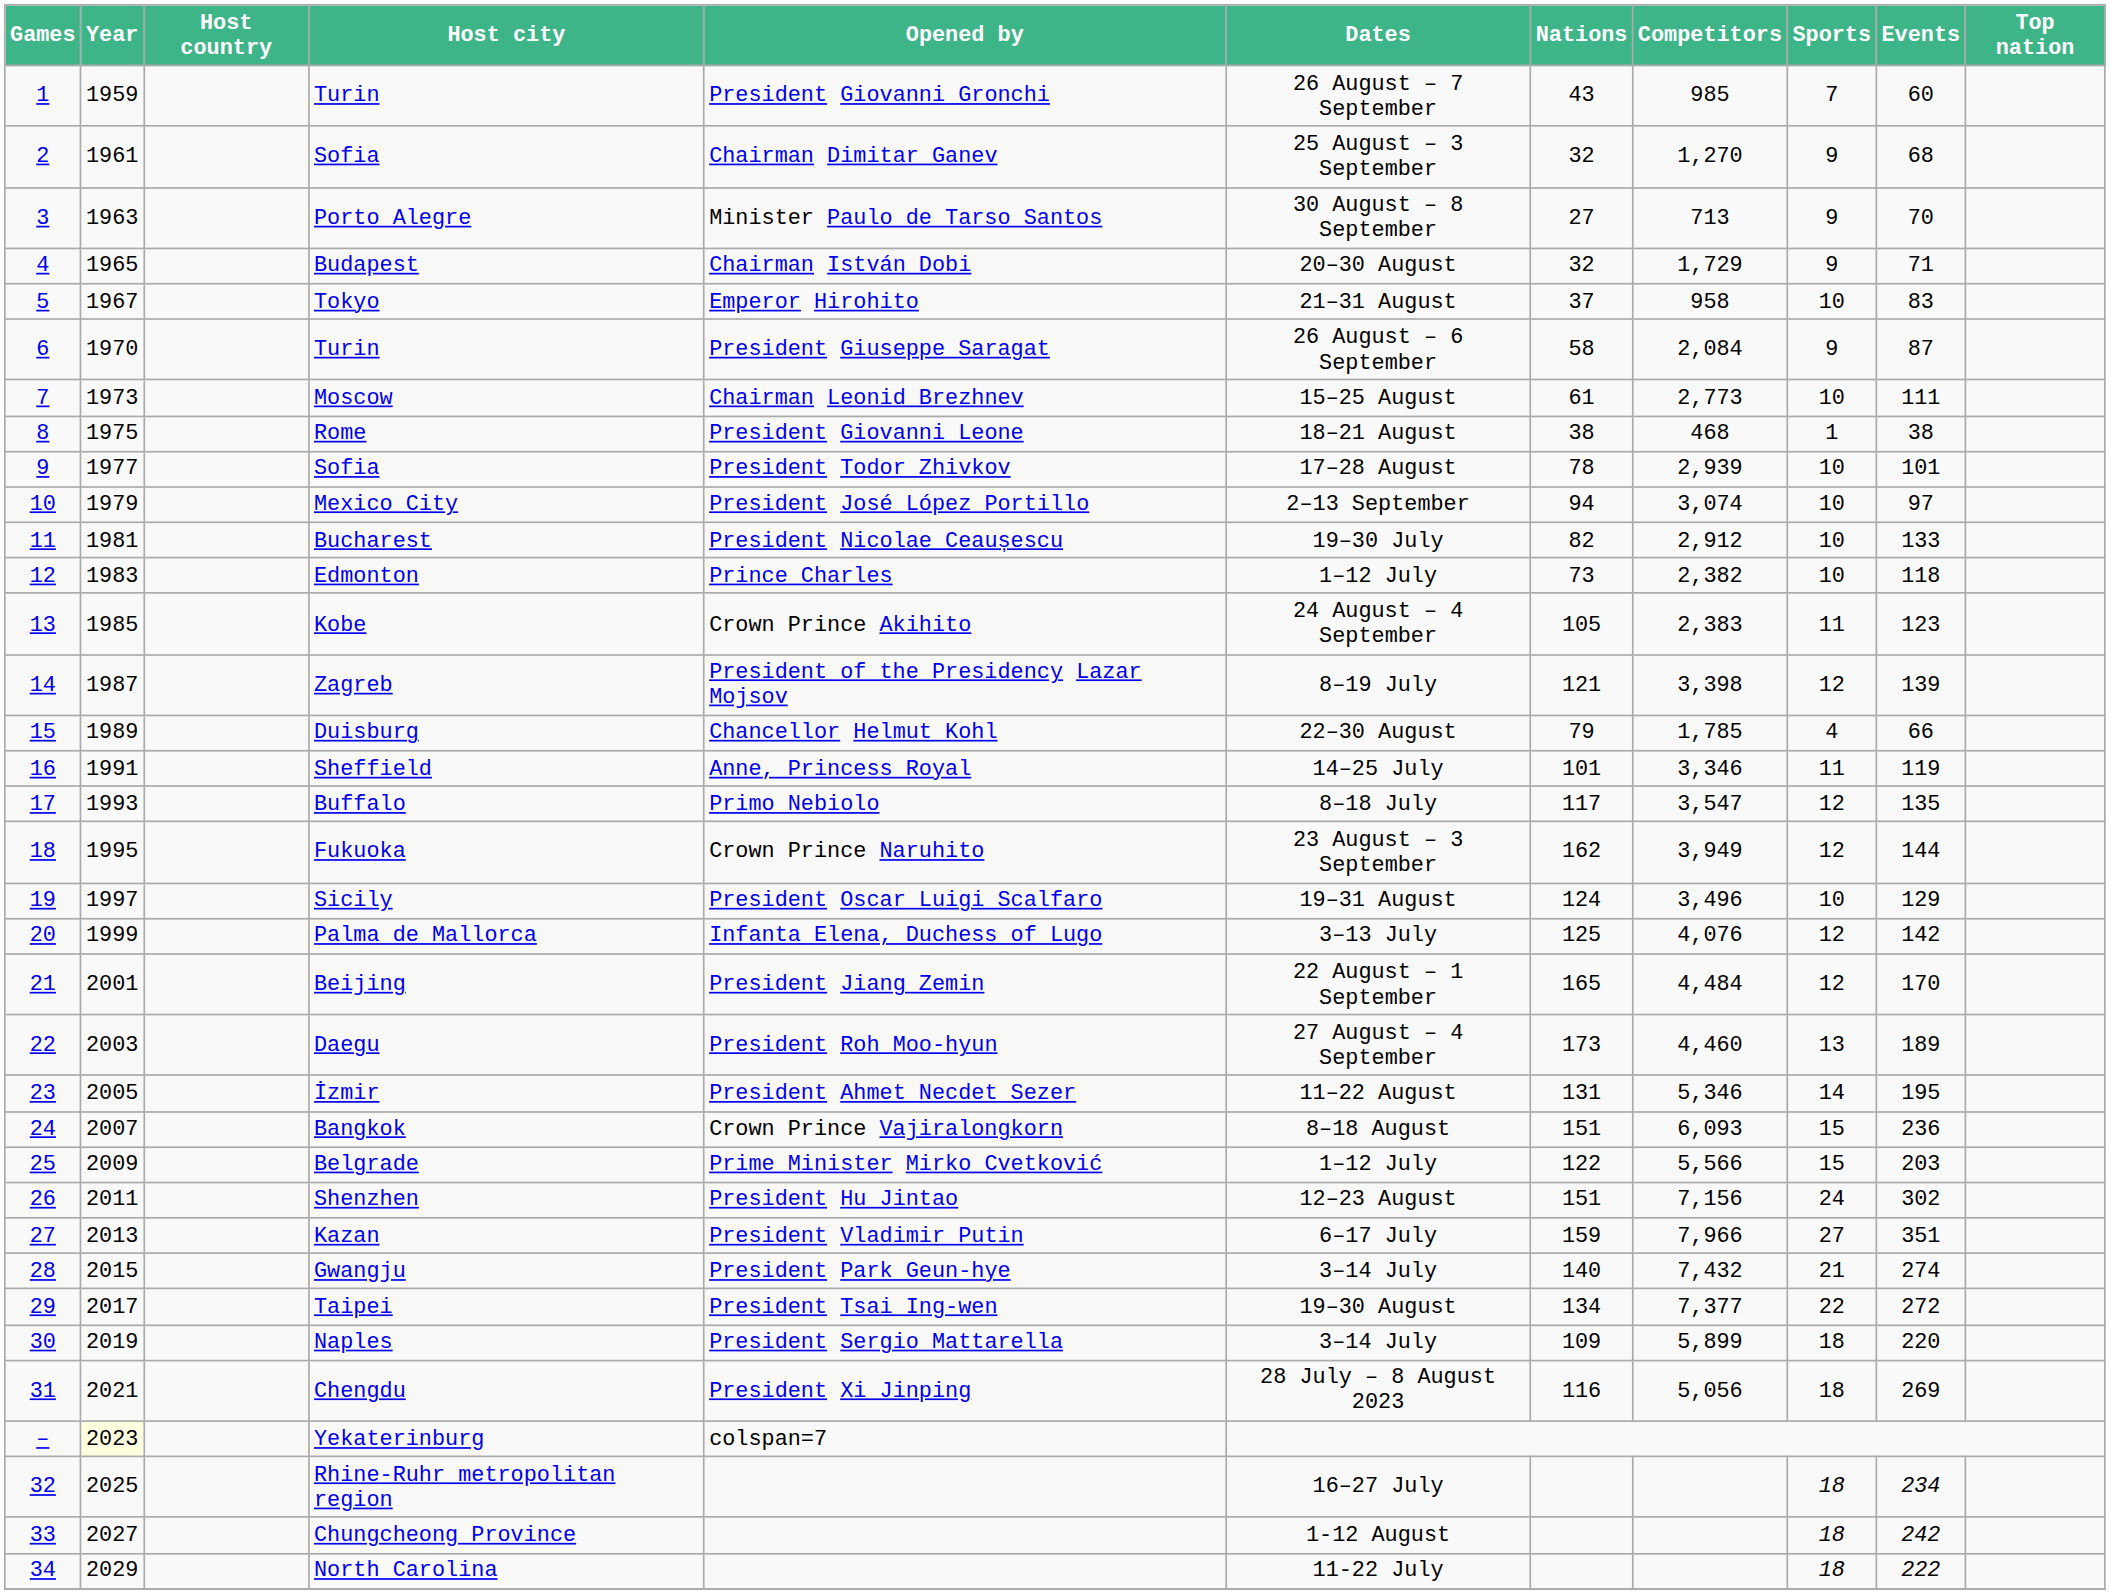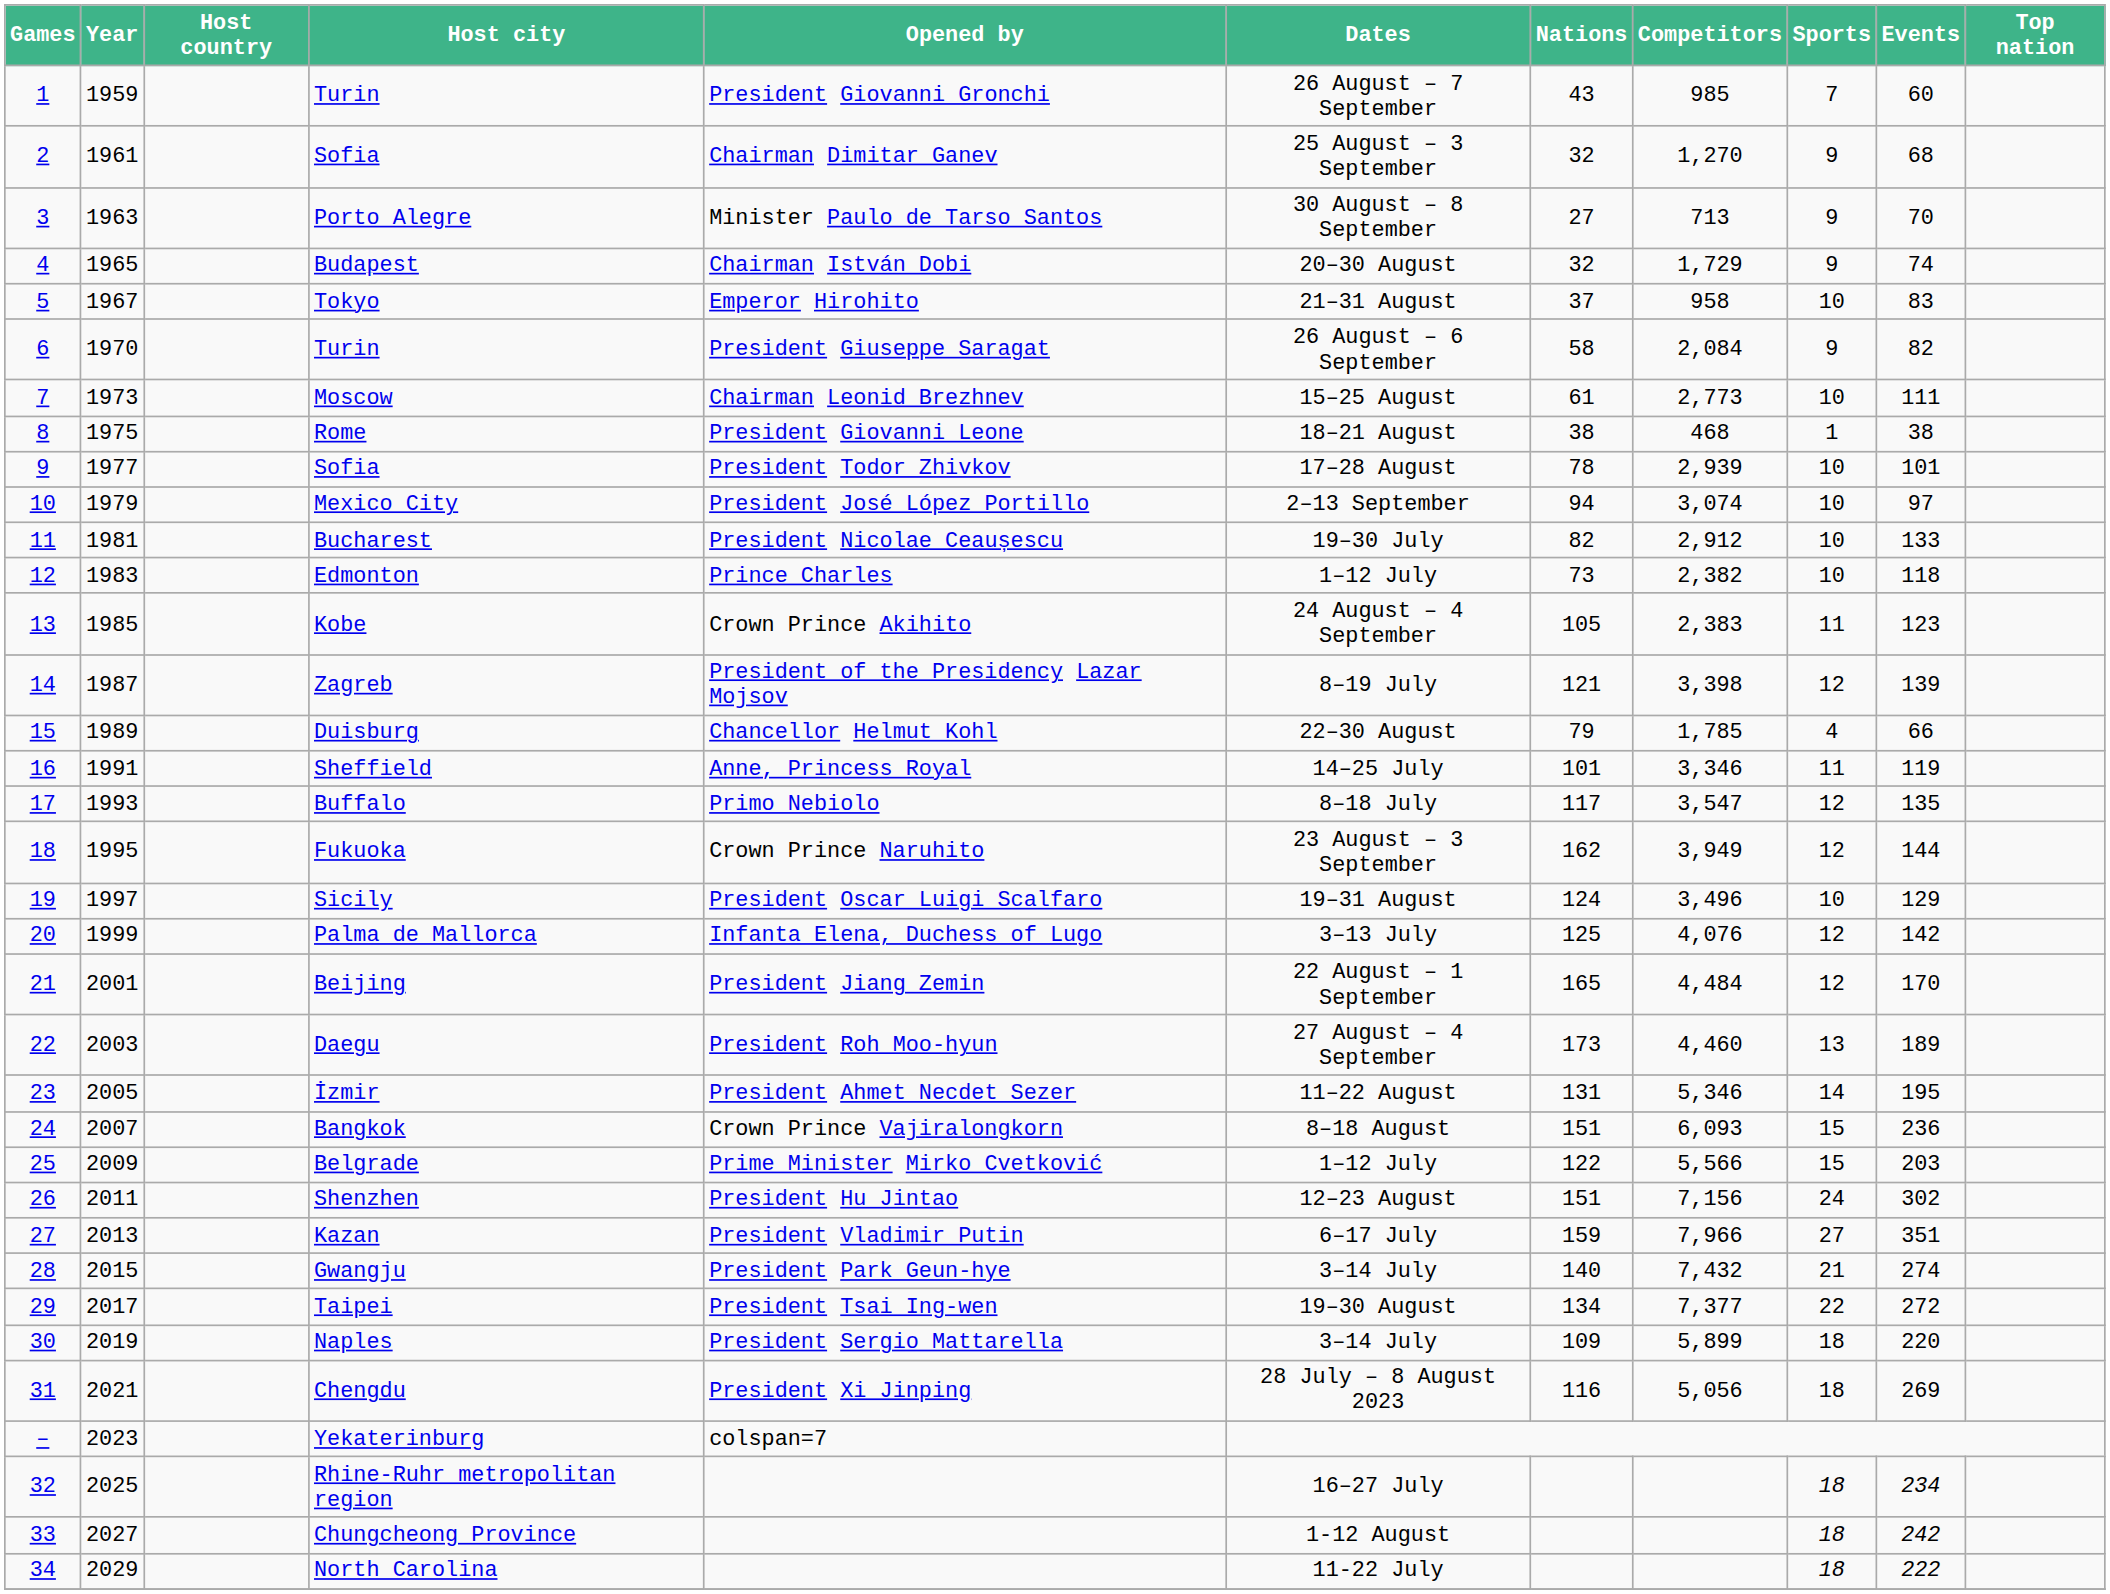(1921, 266) 71 -> (1921, 266) 74
(1921, 350) 87 -> (1921, 350) 82
(112, 1439) lightyellow background -> (112, 1439) no background
